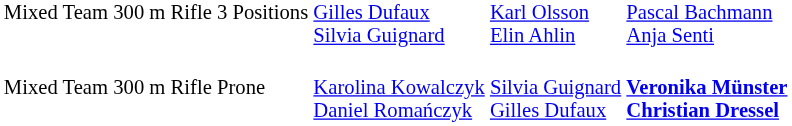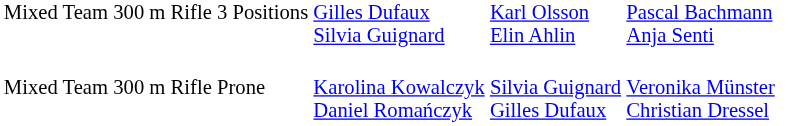(707, 98) bold -> (701, 98) normal
